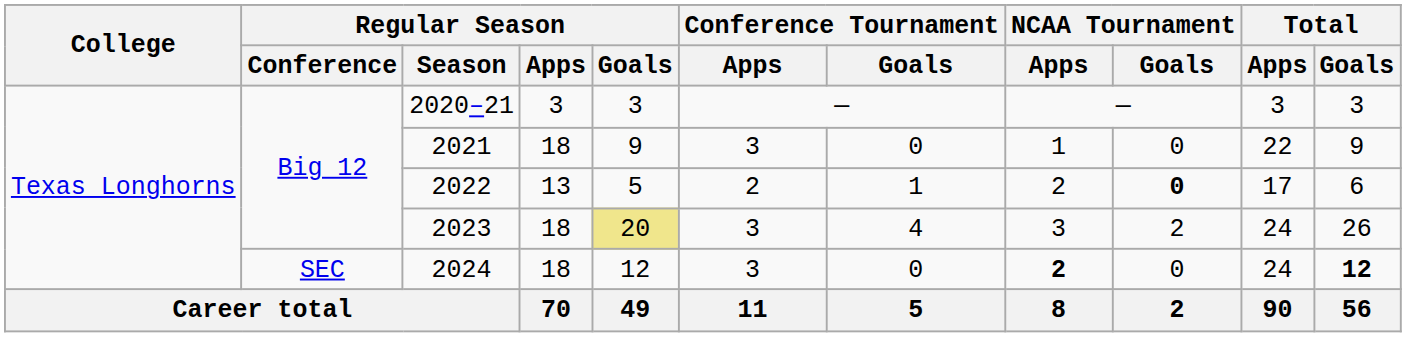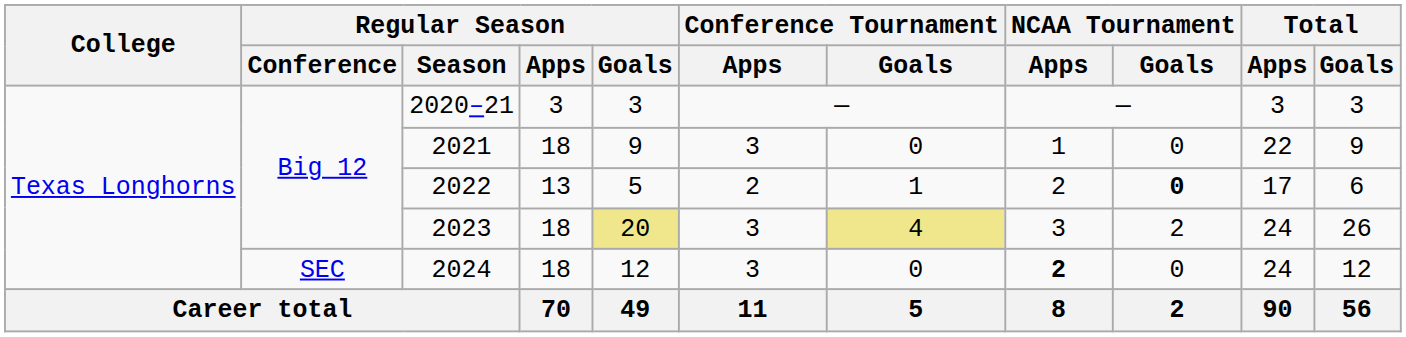(916, 229) no background -> (916, 229) khaki background
(1357, 269) bold -> (1357, 269) normal
